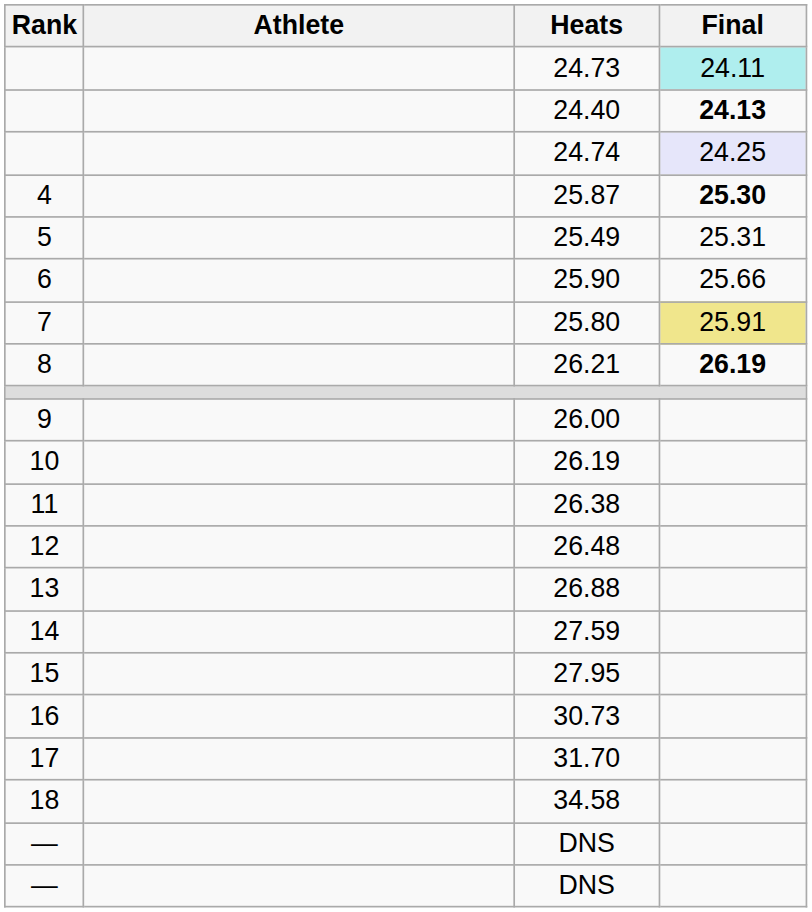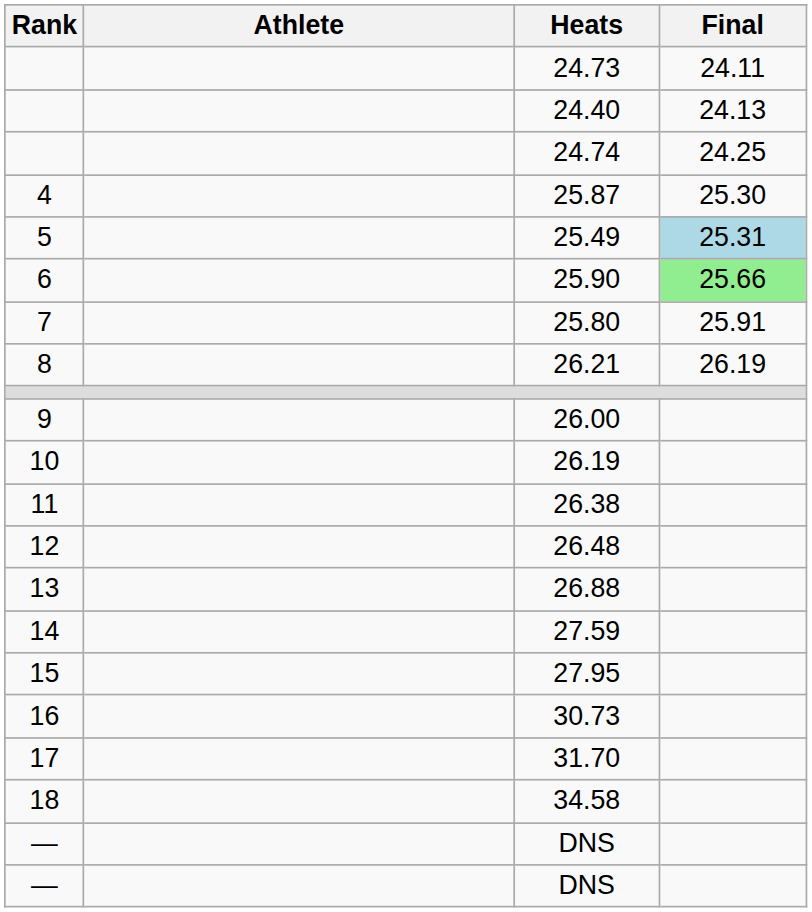(733, 68) paleturquoise background -> (733, 68) no background
(733, 110) bold -> (733, 110) normal
(733, 152) lavender background -> (733, 152) no background
(733, 195) bold -> (733, 195) normal
(733, 237) no background -> (733, 237) lightblue background
(733, 279) no background -> (733, 279) lightgreen background
(733, 322) khaki background -> (733, 322) no background
(733, 364) bold -> (733, 364) normal
